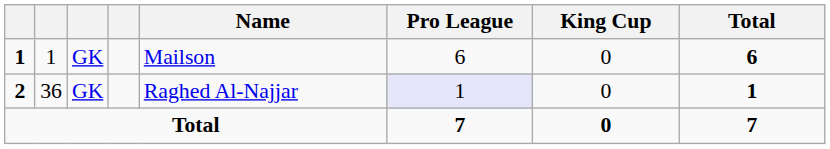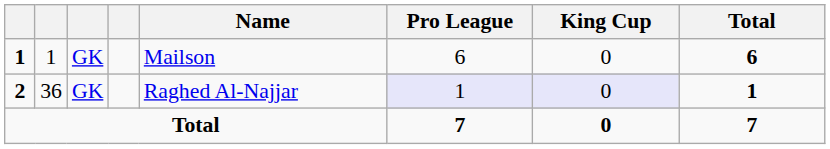(606, 90) no background -> (606, 90) lavender background
